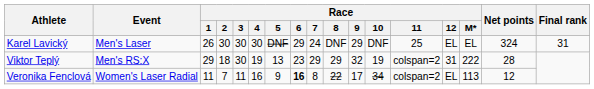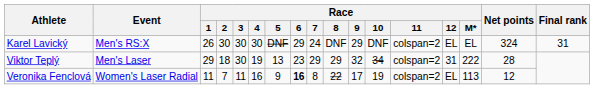(123, 44) Men's Laser -> (122, 44) Men's RS:X
(417, 44) 25 -> (417, 44) colspan=2
(122, 60) Men's RS:X -> (123, 60) Men's Laser
(378, 60) 19 -> (378, 60) 34
(378, 77) 34 -> (378, 77) 19
